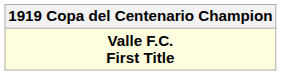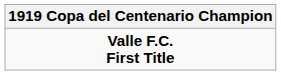(140, 49) lightyellow background -> (140, 49) no background
